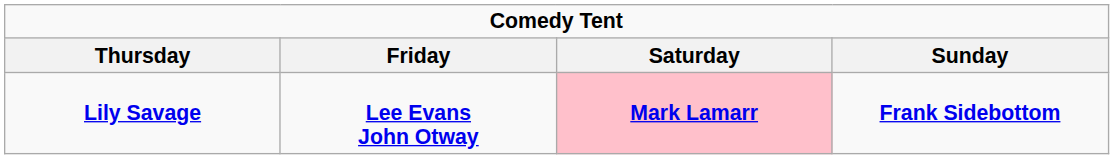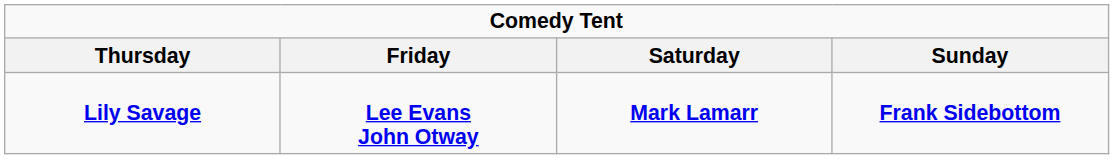(694, 112) pink background -> (694, 112) no background
